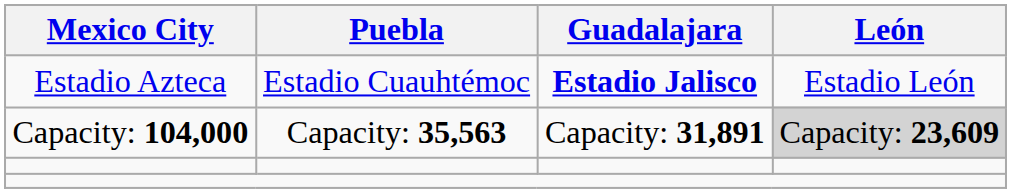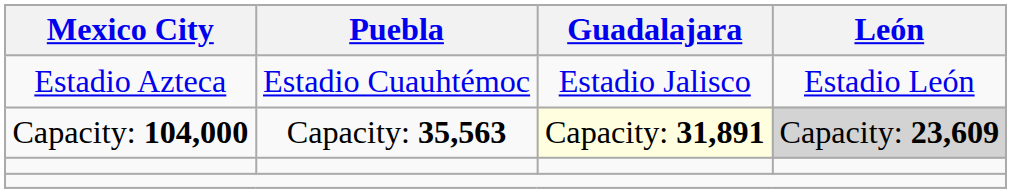(655, 81) bold -> (655, 81) normal
(655, 132) no background -> (655, 132) lightyellow background
